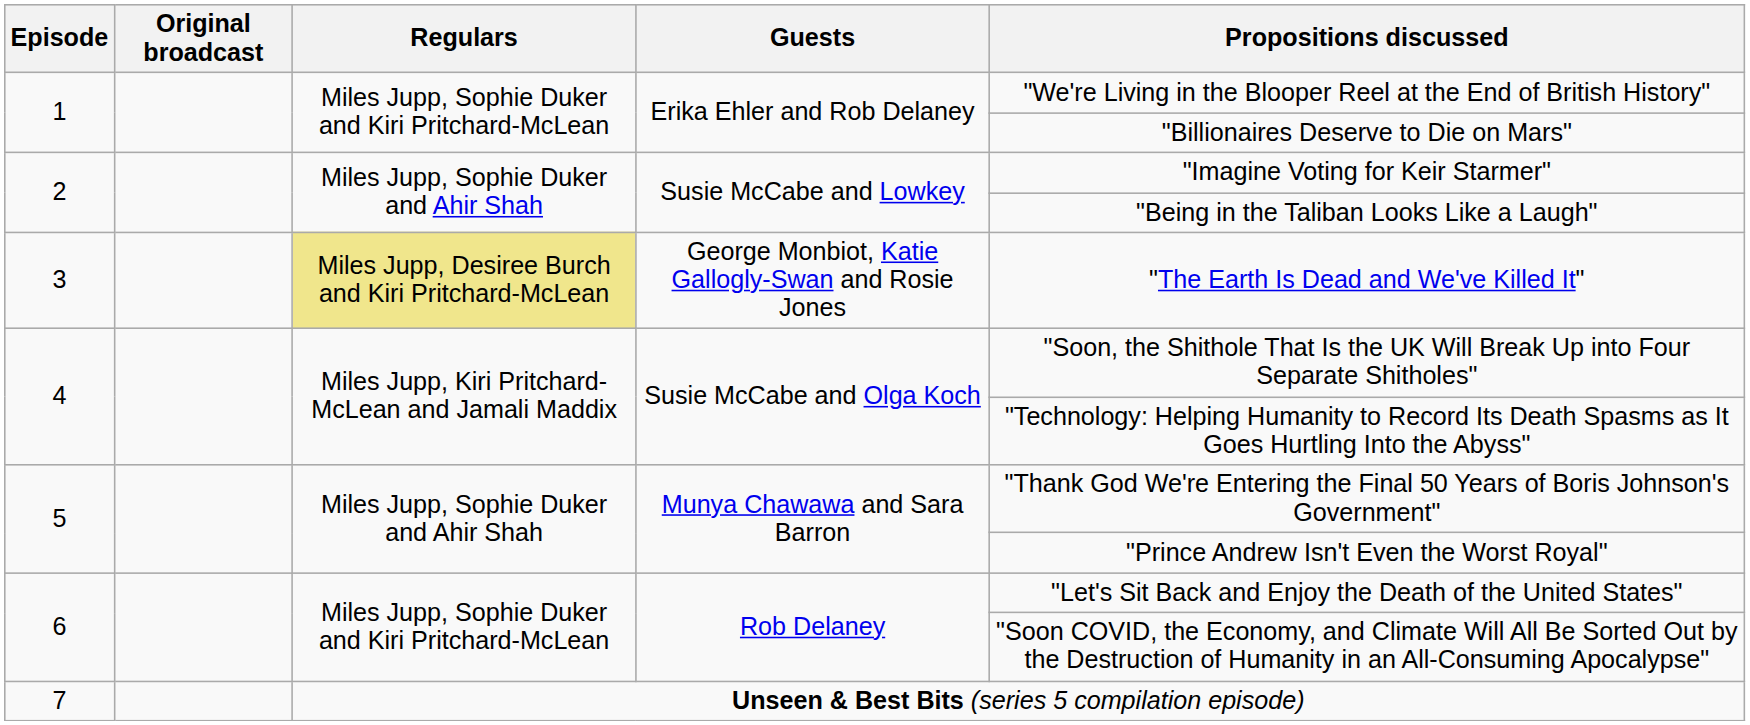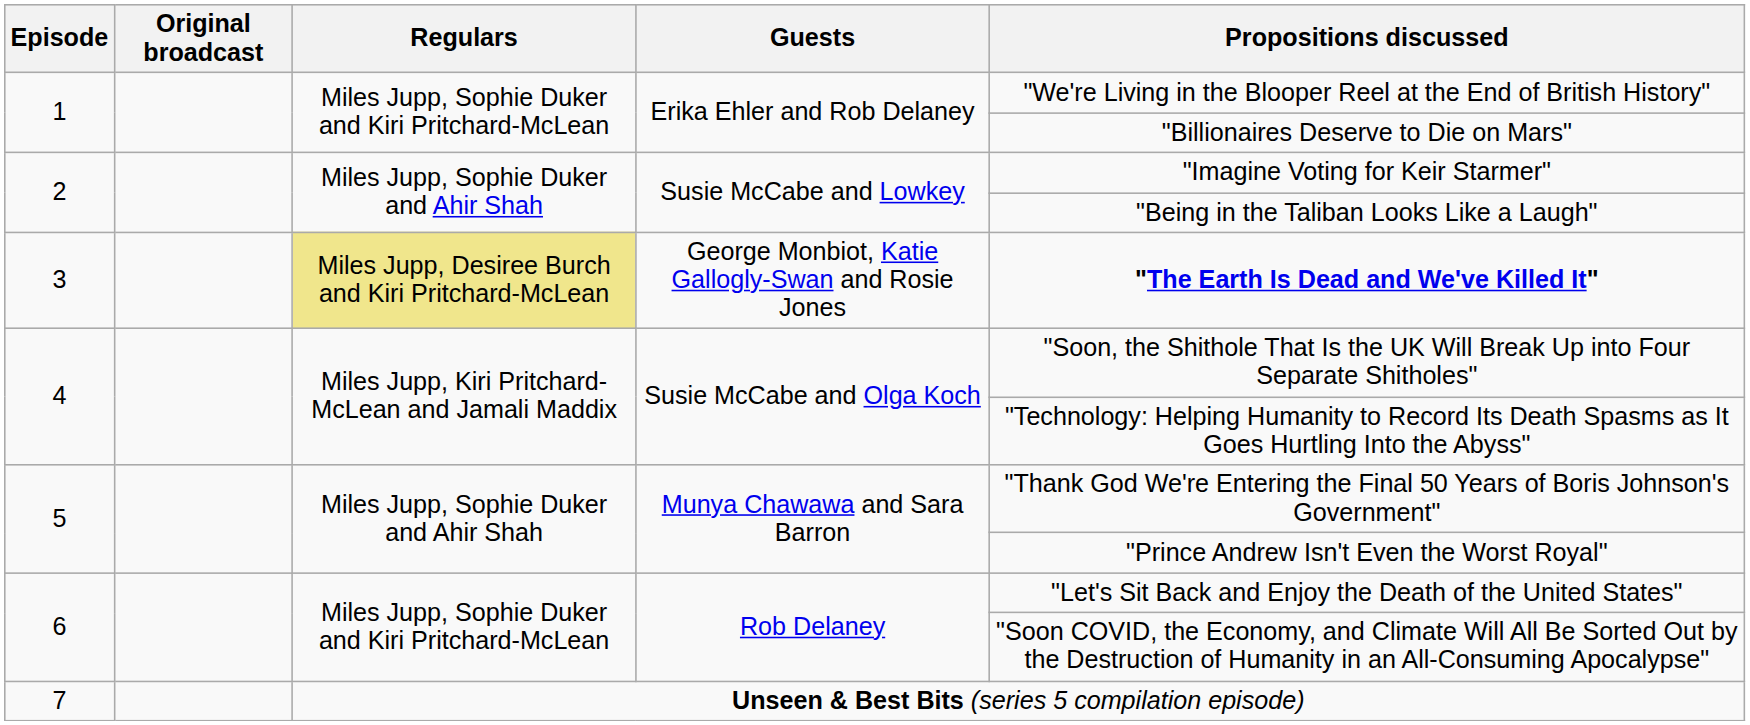(1367, 280) normal -> (1367, 280) bold
